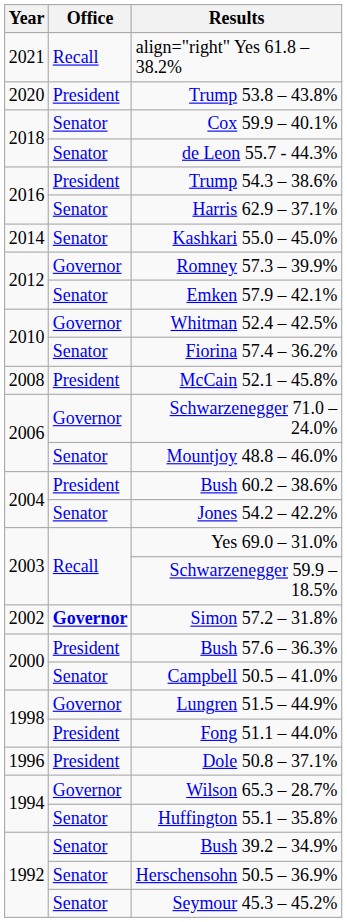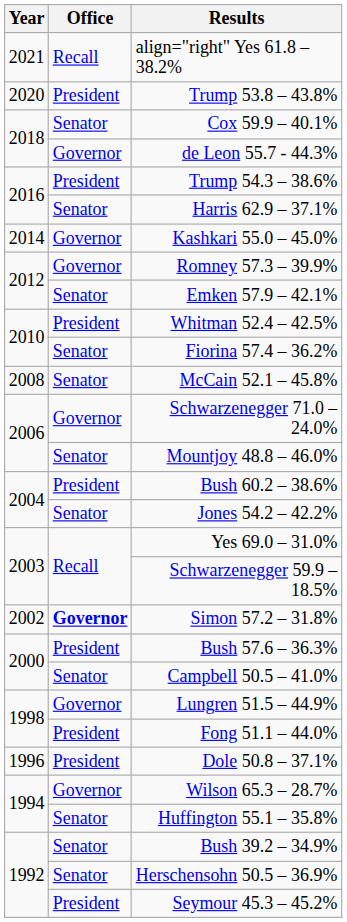(80, 152) Senator -> (87, 152) Governor
(80, 237) Senator -> (87, 237) Governor
(87, 323) Governor -> (86, 323) President
(86, 379) President -> (80, 379) Senator
(80, 903) Senator -> (86, 903) President
